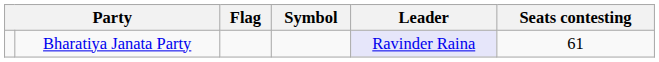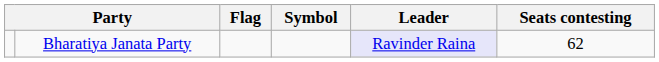(576, 43) 61 -> (576, 43) 62
